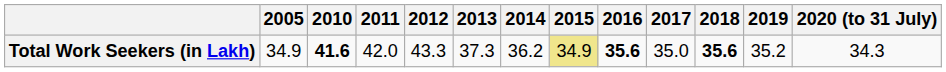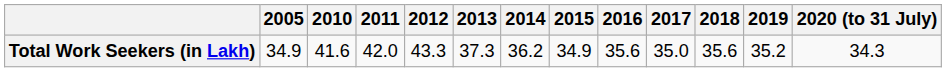(332, 50) bold -> (332, 50) normal
(574, 50) khaki background -> (574, 50) no background
(623, 50) bold -> (623, 50) normal
(720, 50) bold -> (720, 50) normal
